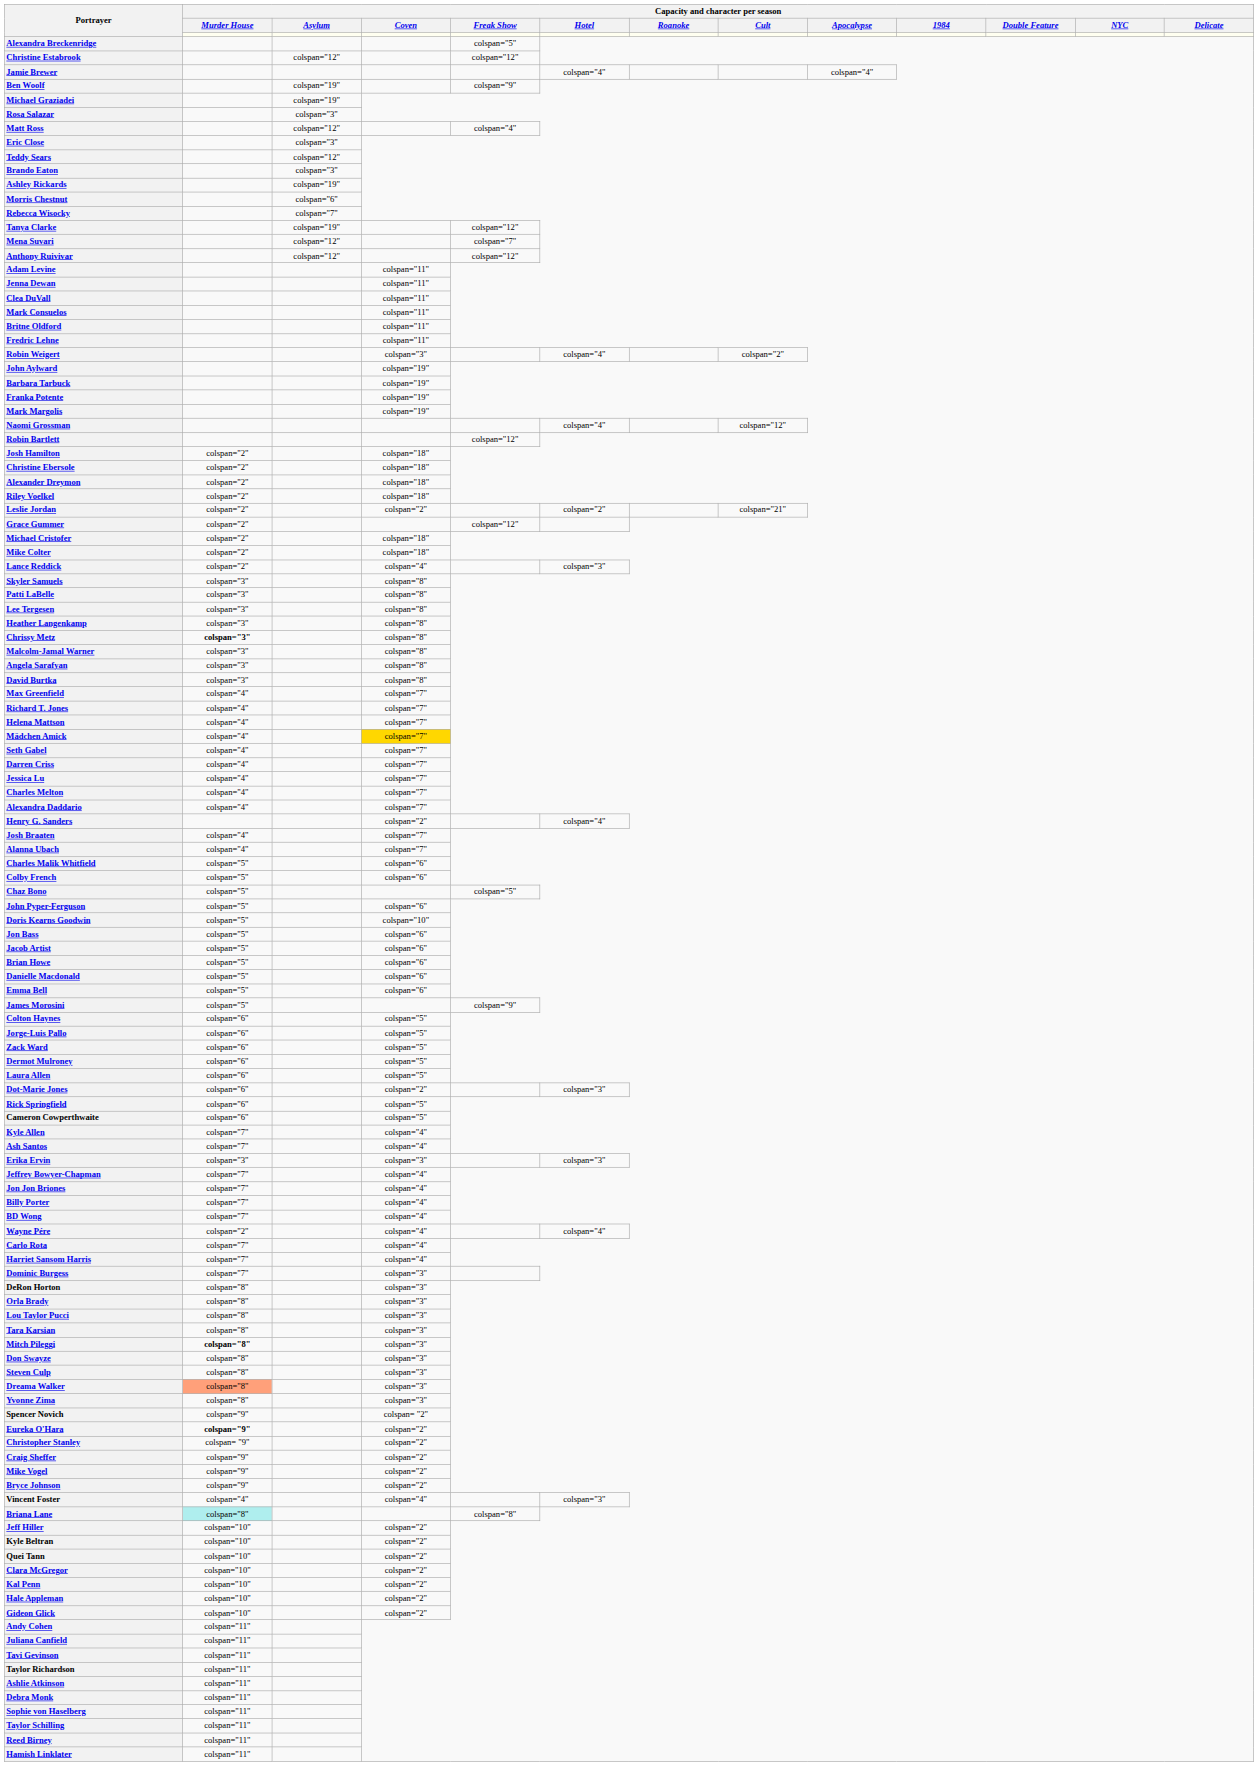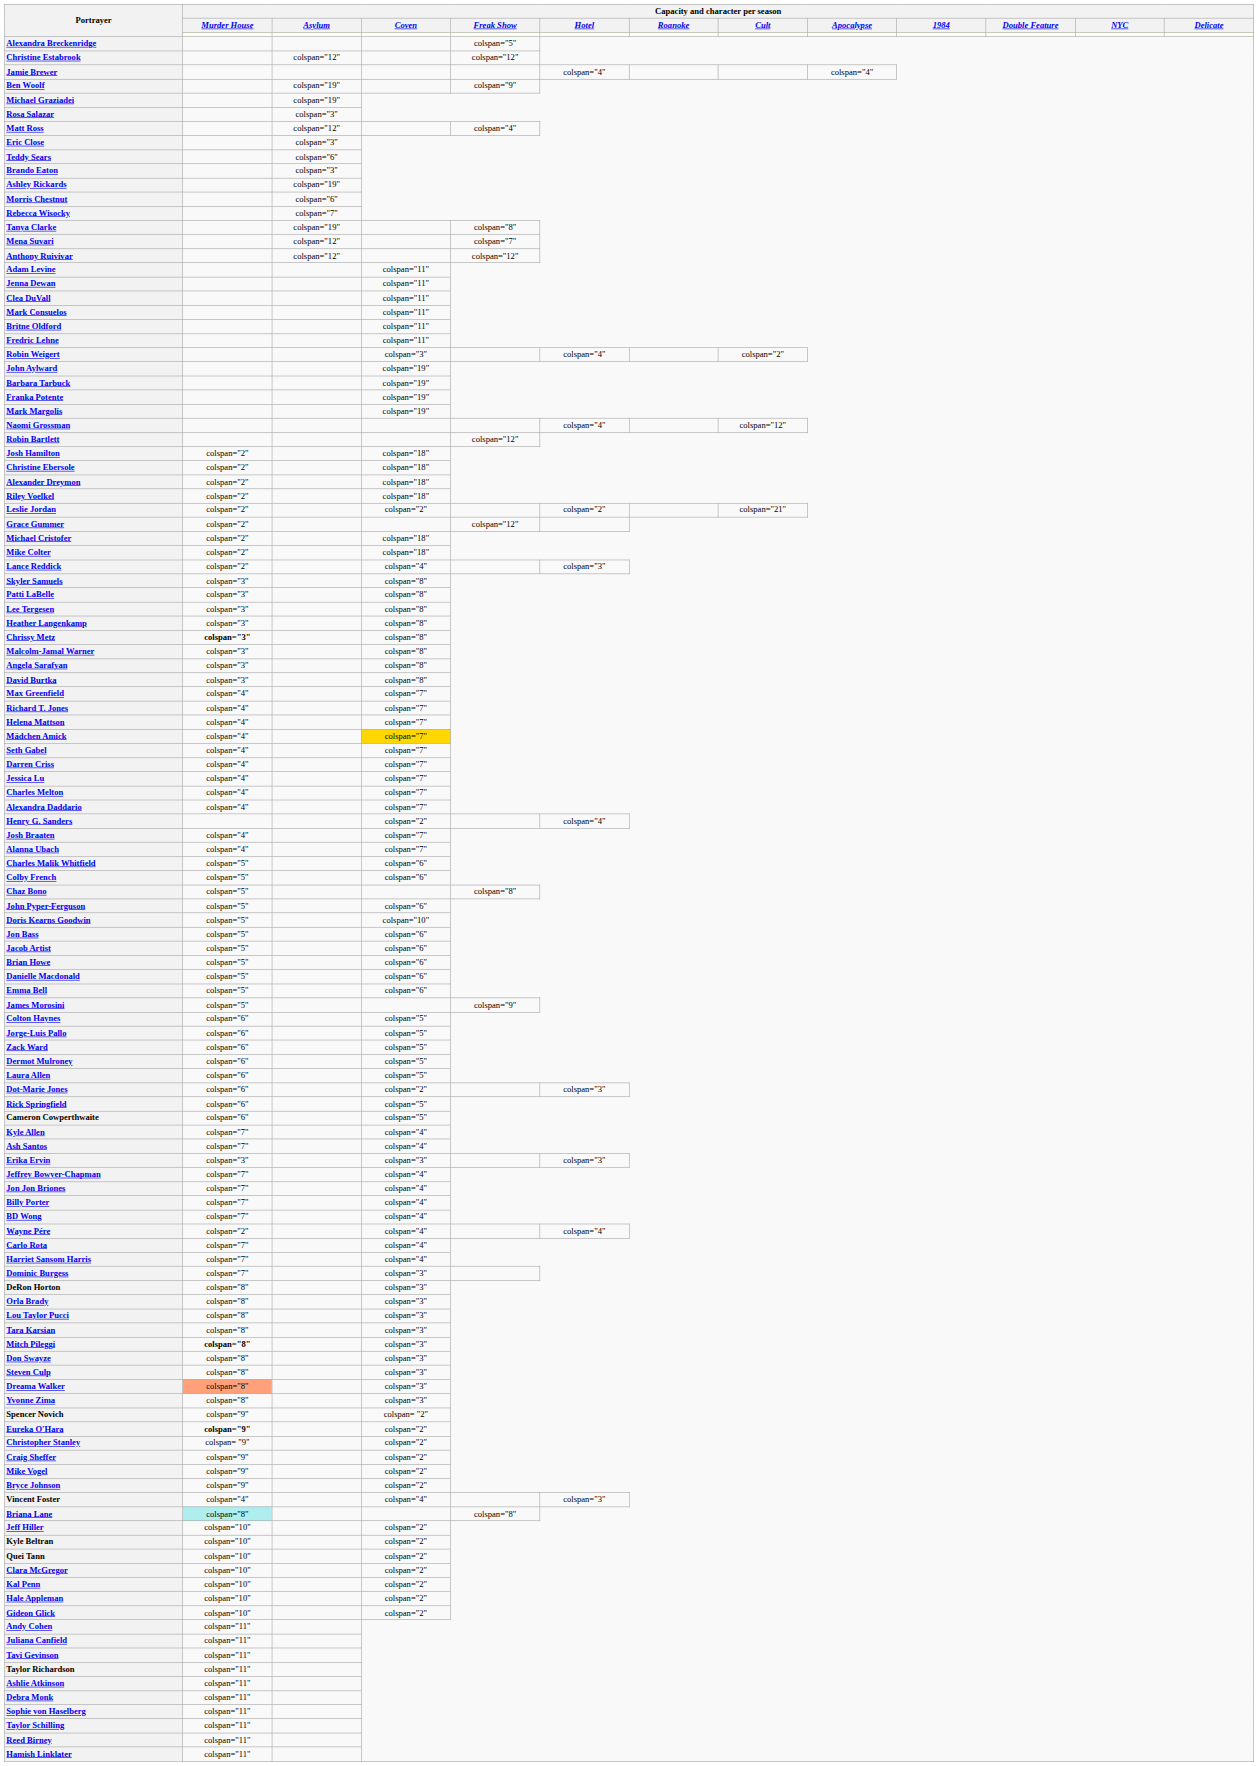(317, 156) colspan="12" -> (317, 156) colspan="6"
(495, 227) colspan="12" -> (495, 227) colspan="8"
(495, 891) colspan="5" -> (495, 891) colspan="8"
